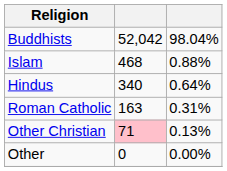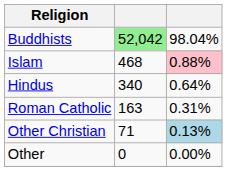(140, 39) no background -> (140, 39) lightgreen background
(190, 62) no background -> (190, 62) pink background
(126, 131) pink background -> (126, 131) no background
(190, 131) no background -> (190, 131) lightblue background
